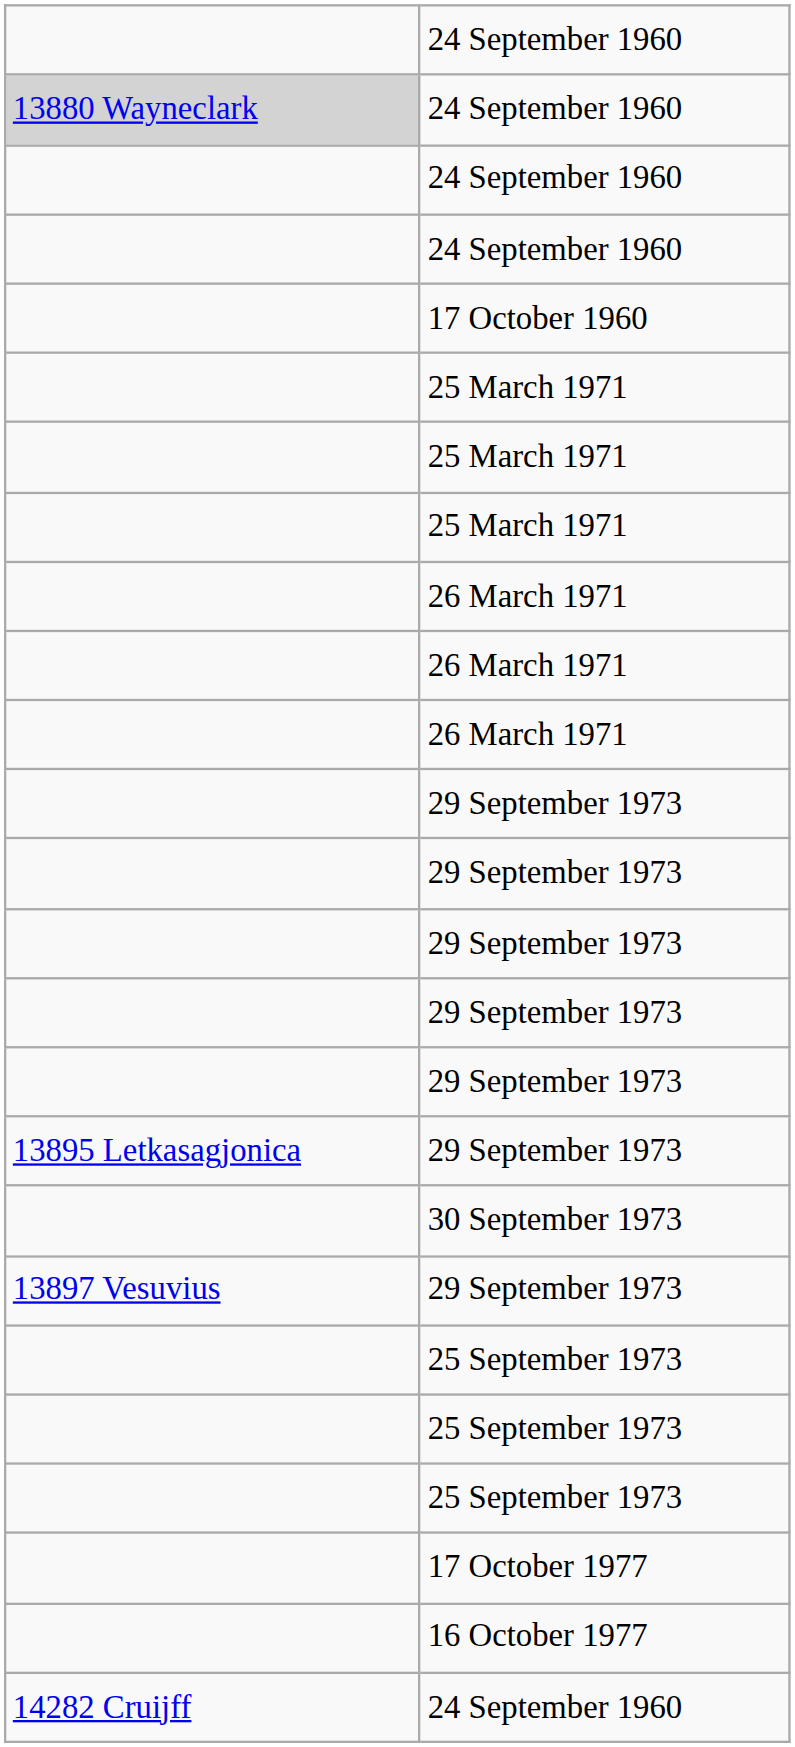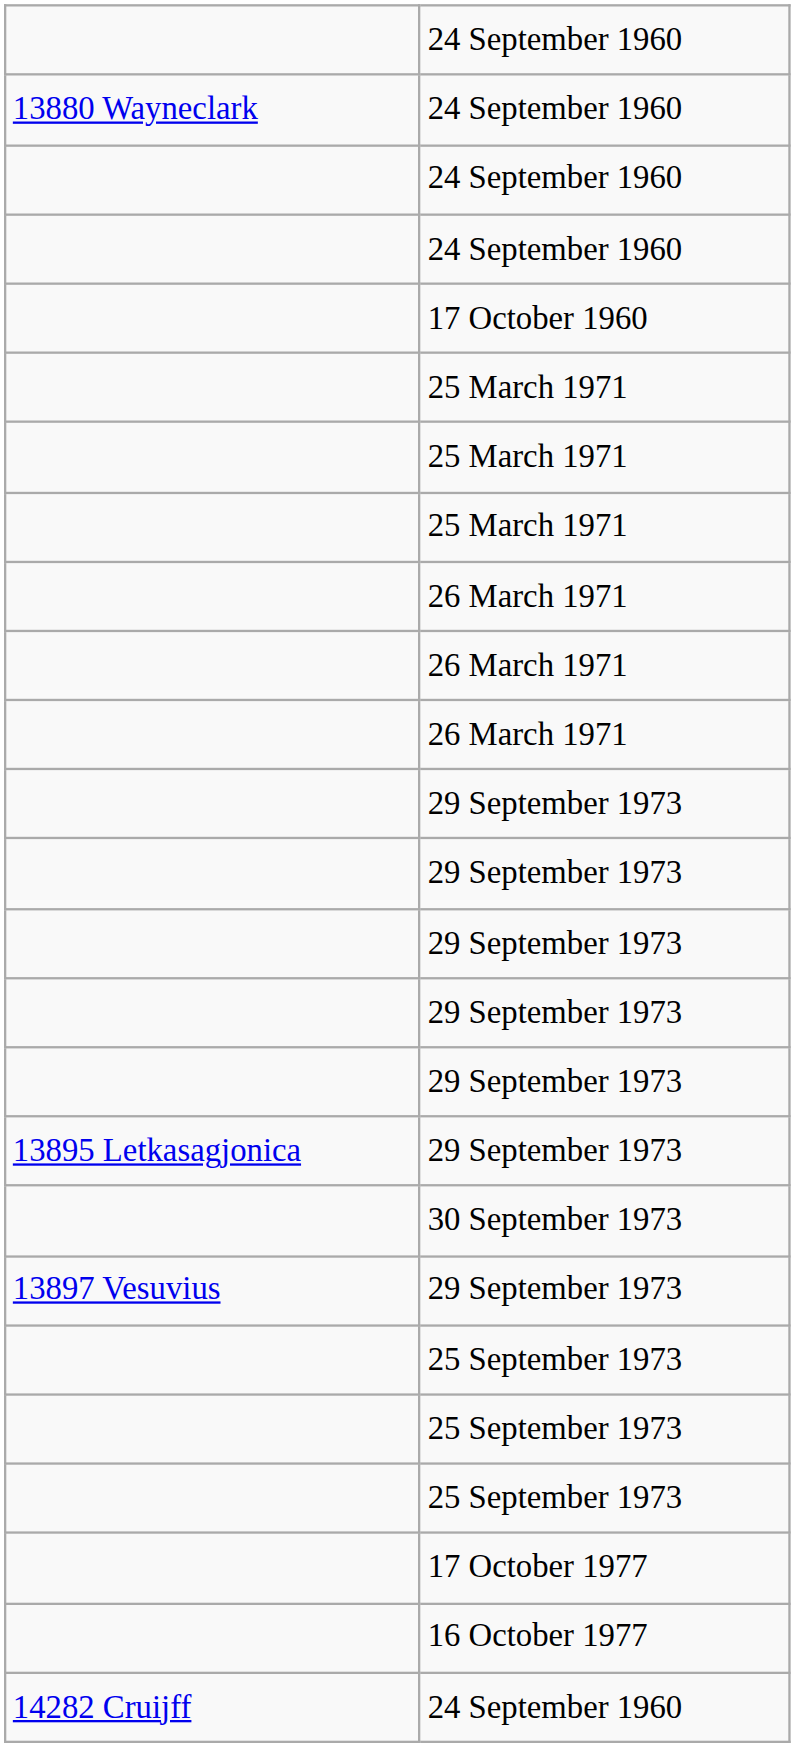(135, 108) lightgrey background -> (135, 108) no background
